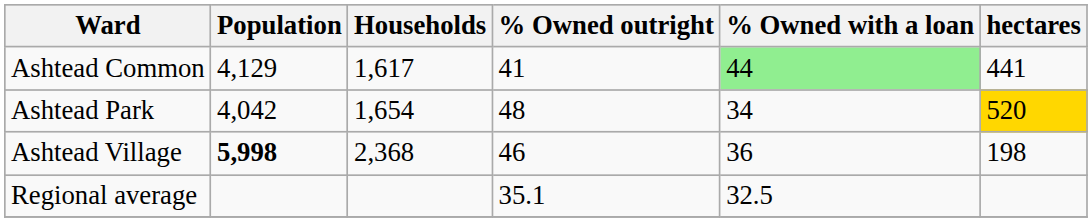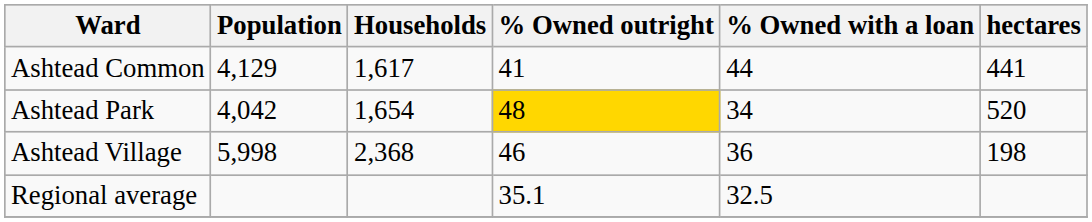(740, 68) lightgreen background -> (740, 68) no background
(512, 110) no background -> (512, 110) gold background
(1006, 110) gold background -> (1006, 110) no background
(247, 152) bold -> (247, 152) normal
